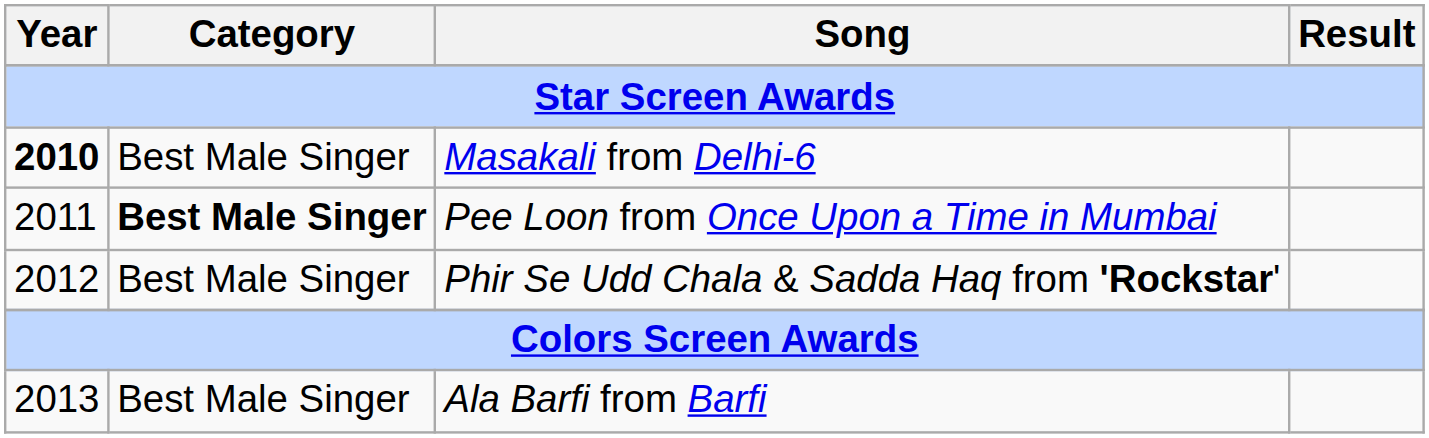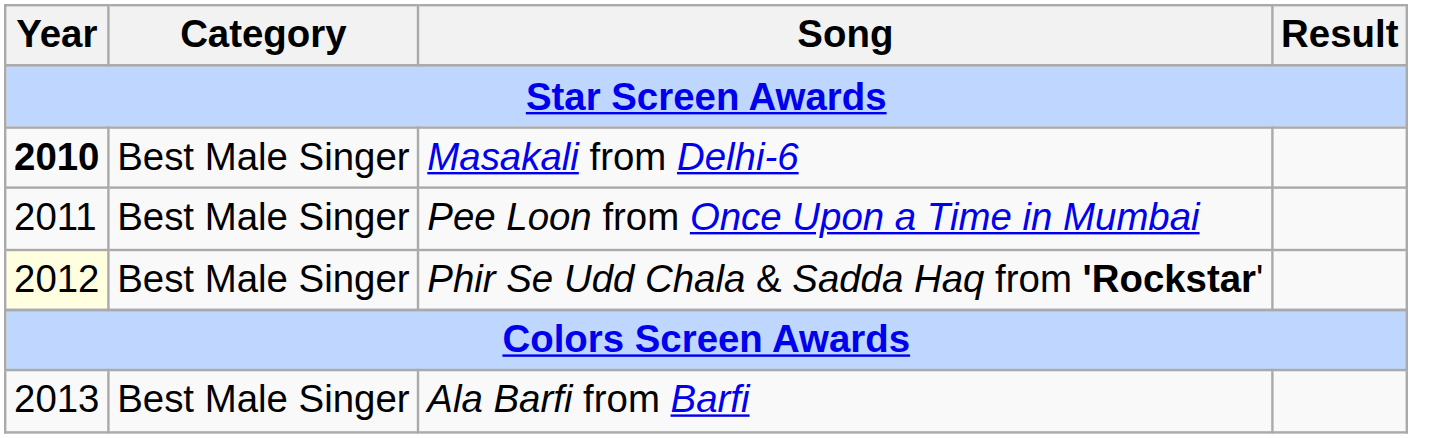(272, 217) bold -> (263, 217) normal
(57, 278) no background -> (57, 278) lightyellow background
